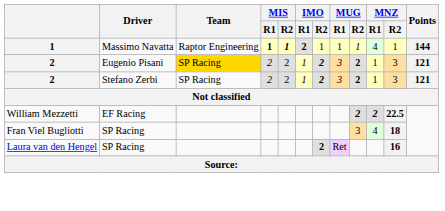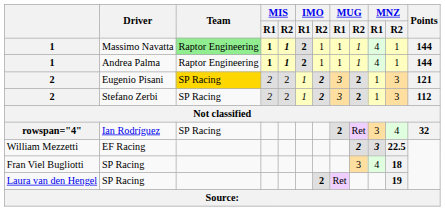(218, 46) no background -> (218, 46) lightgreen background
+ row: (52, 62)
(422, 79) 121 -> (424, 96) 112
+ row: (52, 130)
(375, 113) 2 -> (377, 147) 3
(395, 147) 16 -> (397, 180) 19
